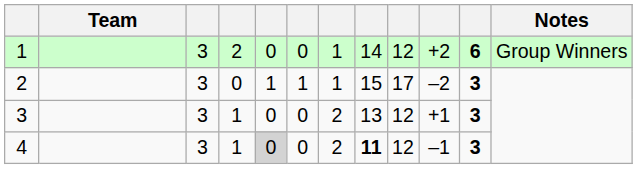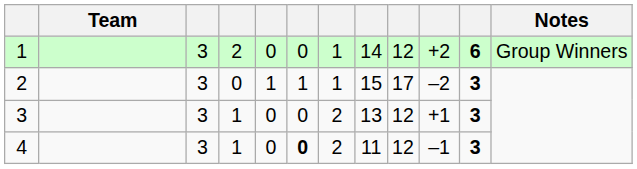(271, 146) lightgrey background -> (271, 146) no background
(303, 146) normal -> (303, 146) bold
(371, 146) bold -> (371, 146) normal
